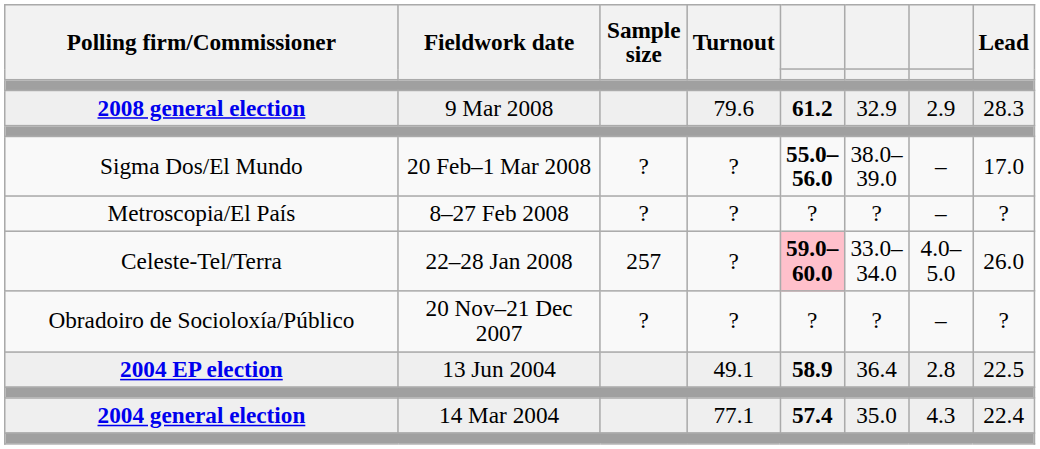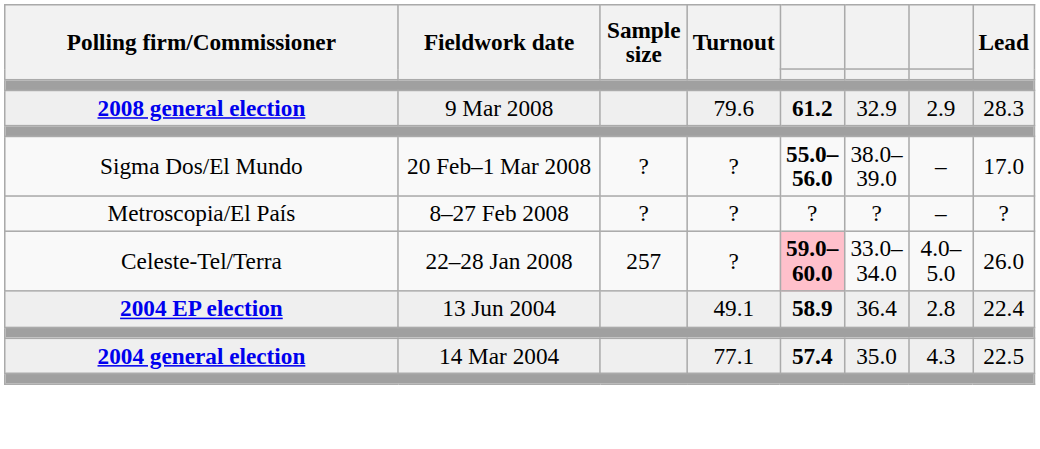- row: (201, 321)
(1004, 368) 22.5 -> (1004, 309) 22.4
(1004, 414) 22.4 -> (1004, 355) 22.5
